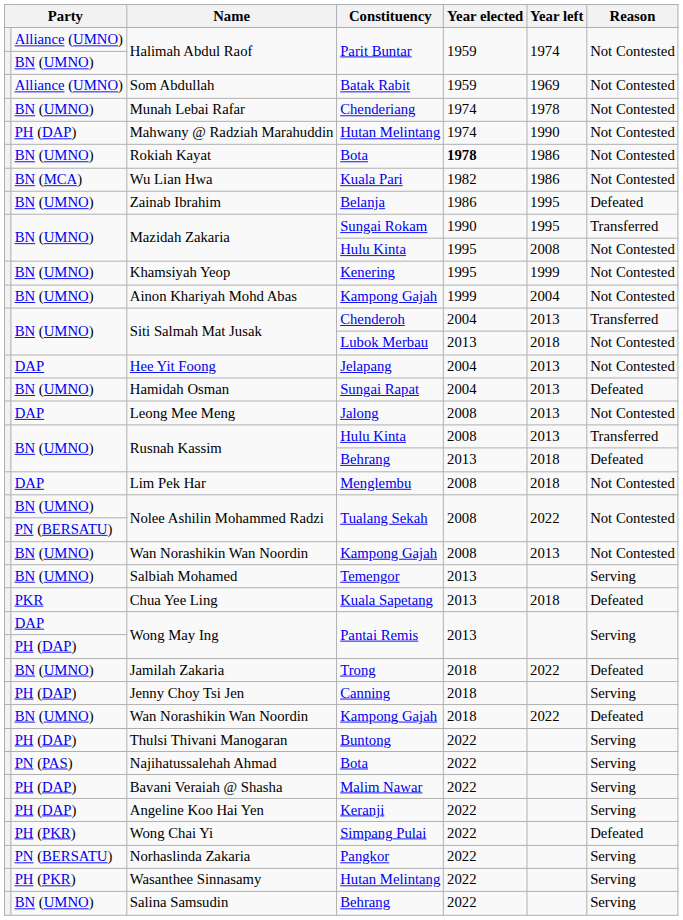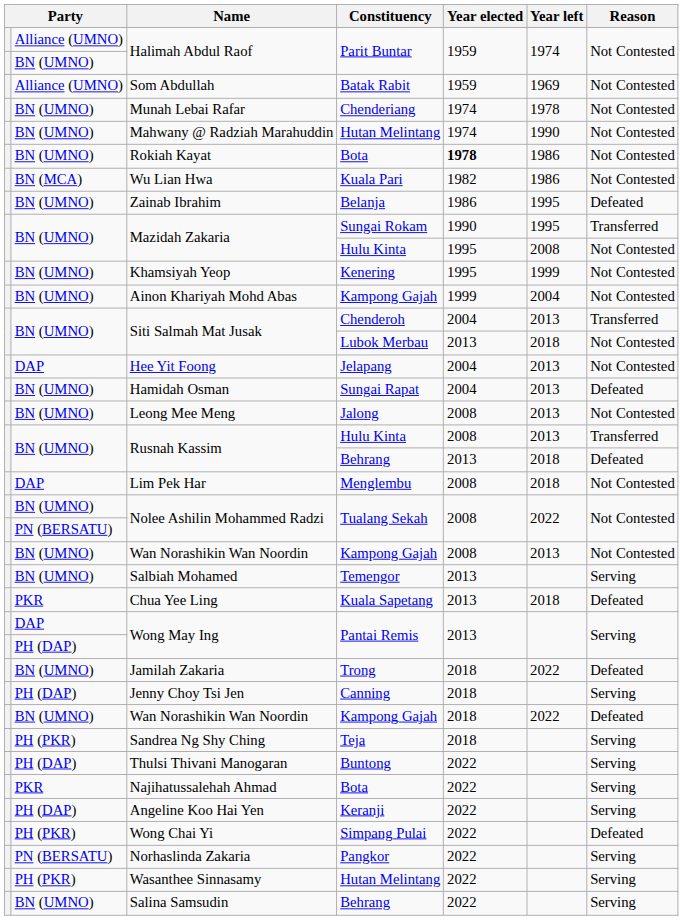(46, 132) PH (DAP) -> (54, 132) BN (UMNO)
(29, 413) DAP -> (54, 413) BN (UMNO)
+ row: (197, 739)
(44, 763) PN (PAS) -> (29, 786) PKR
- row: (206, 786)
